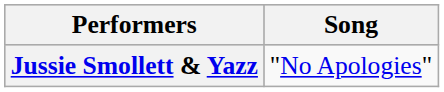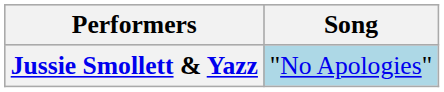(351, 65) no background -> (351, 65) lightblue background
